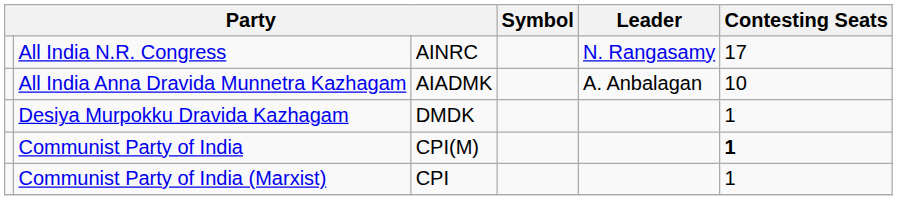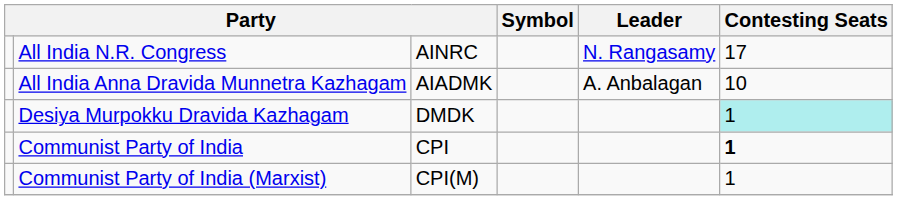(730, 115) no background -> (730, 115) paleturquoise background
(447, 147) CPI(M) -> (432, 147) CPI
(432, 178) CPI -> (447, 178) CPI(M)
